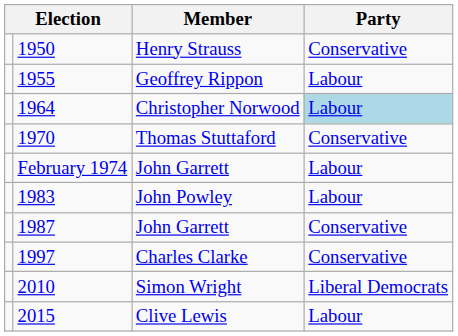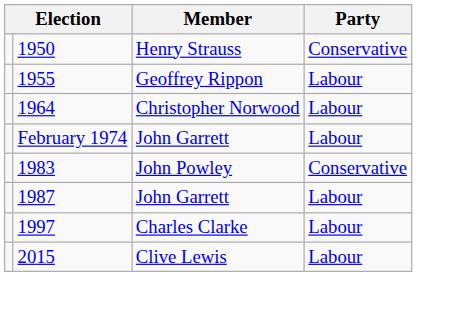(335, 108) lightblue background -> (335, 108) no background
- row: (36, 138)
(335, 197) Labour -> (358, 167) Conservative
(358, 227) Conservative -> (335, 197) Labour
(358, 256) Conservative -> (335, 227) Labour
- row: (36, 286)
